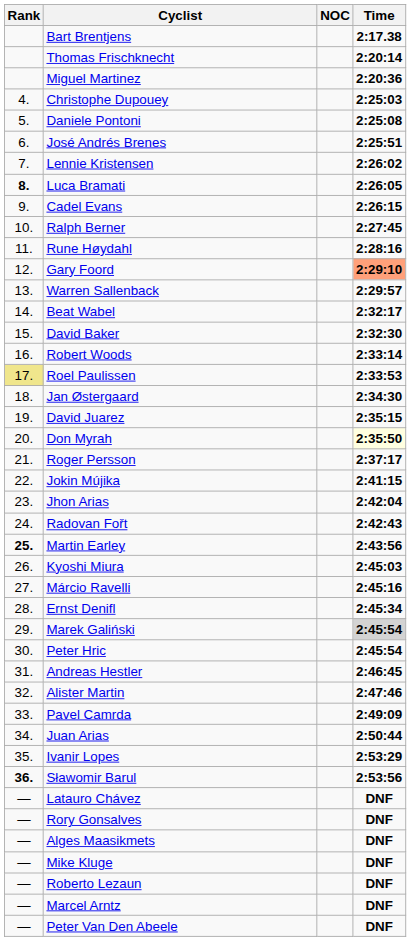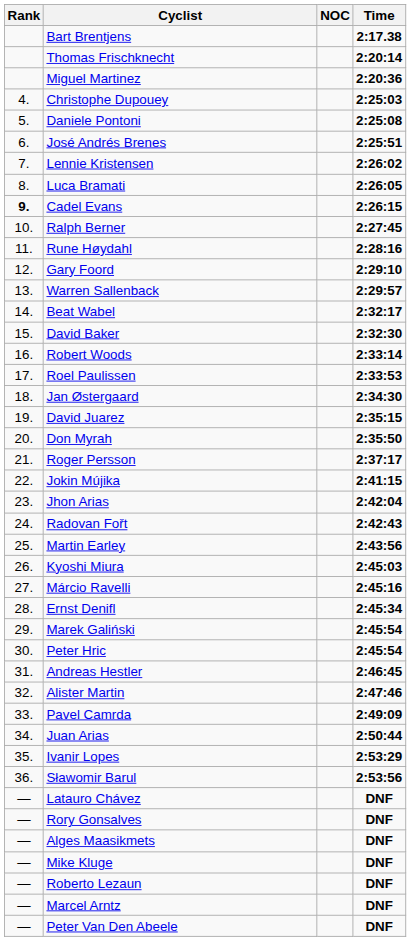(24, 185) bold -> (24, 185) normal
(24, 206) normal -> (24, 206) bold
(379, 269) lightsalmon background -> (379, 269) no background
(24, 375) khaki background -> (24, 375) no background
(379, 439) lightyellow background -> (379, 439) no background
(24, 545) bold -> (24, 545) normal
(379, 629) lightgrey background -> (379, 629) no background
(24, 778) bold -> (24, 778) normal
